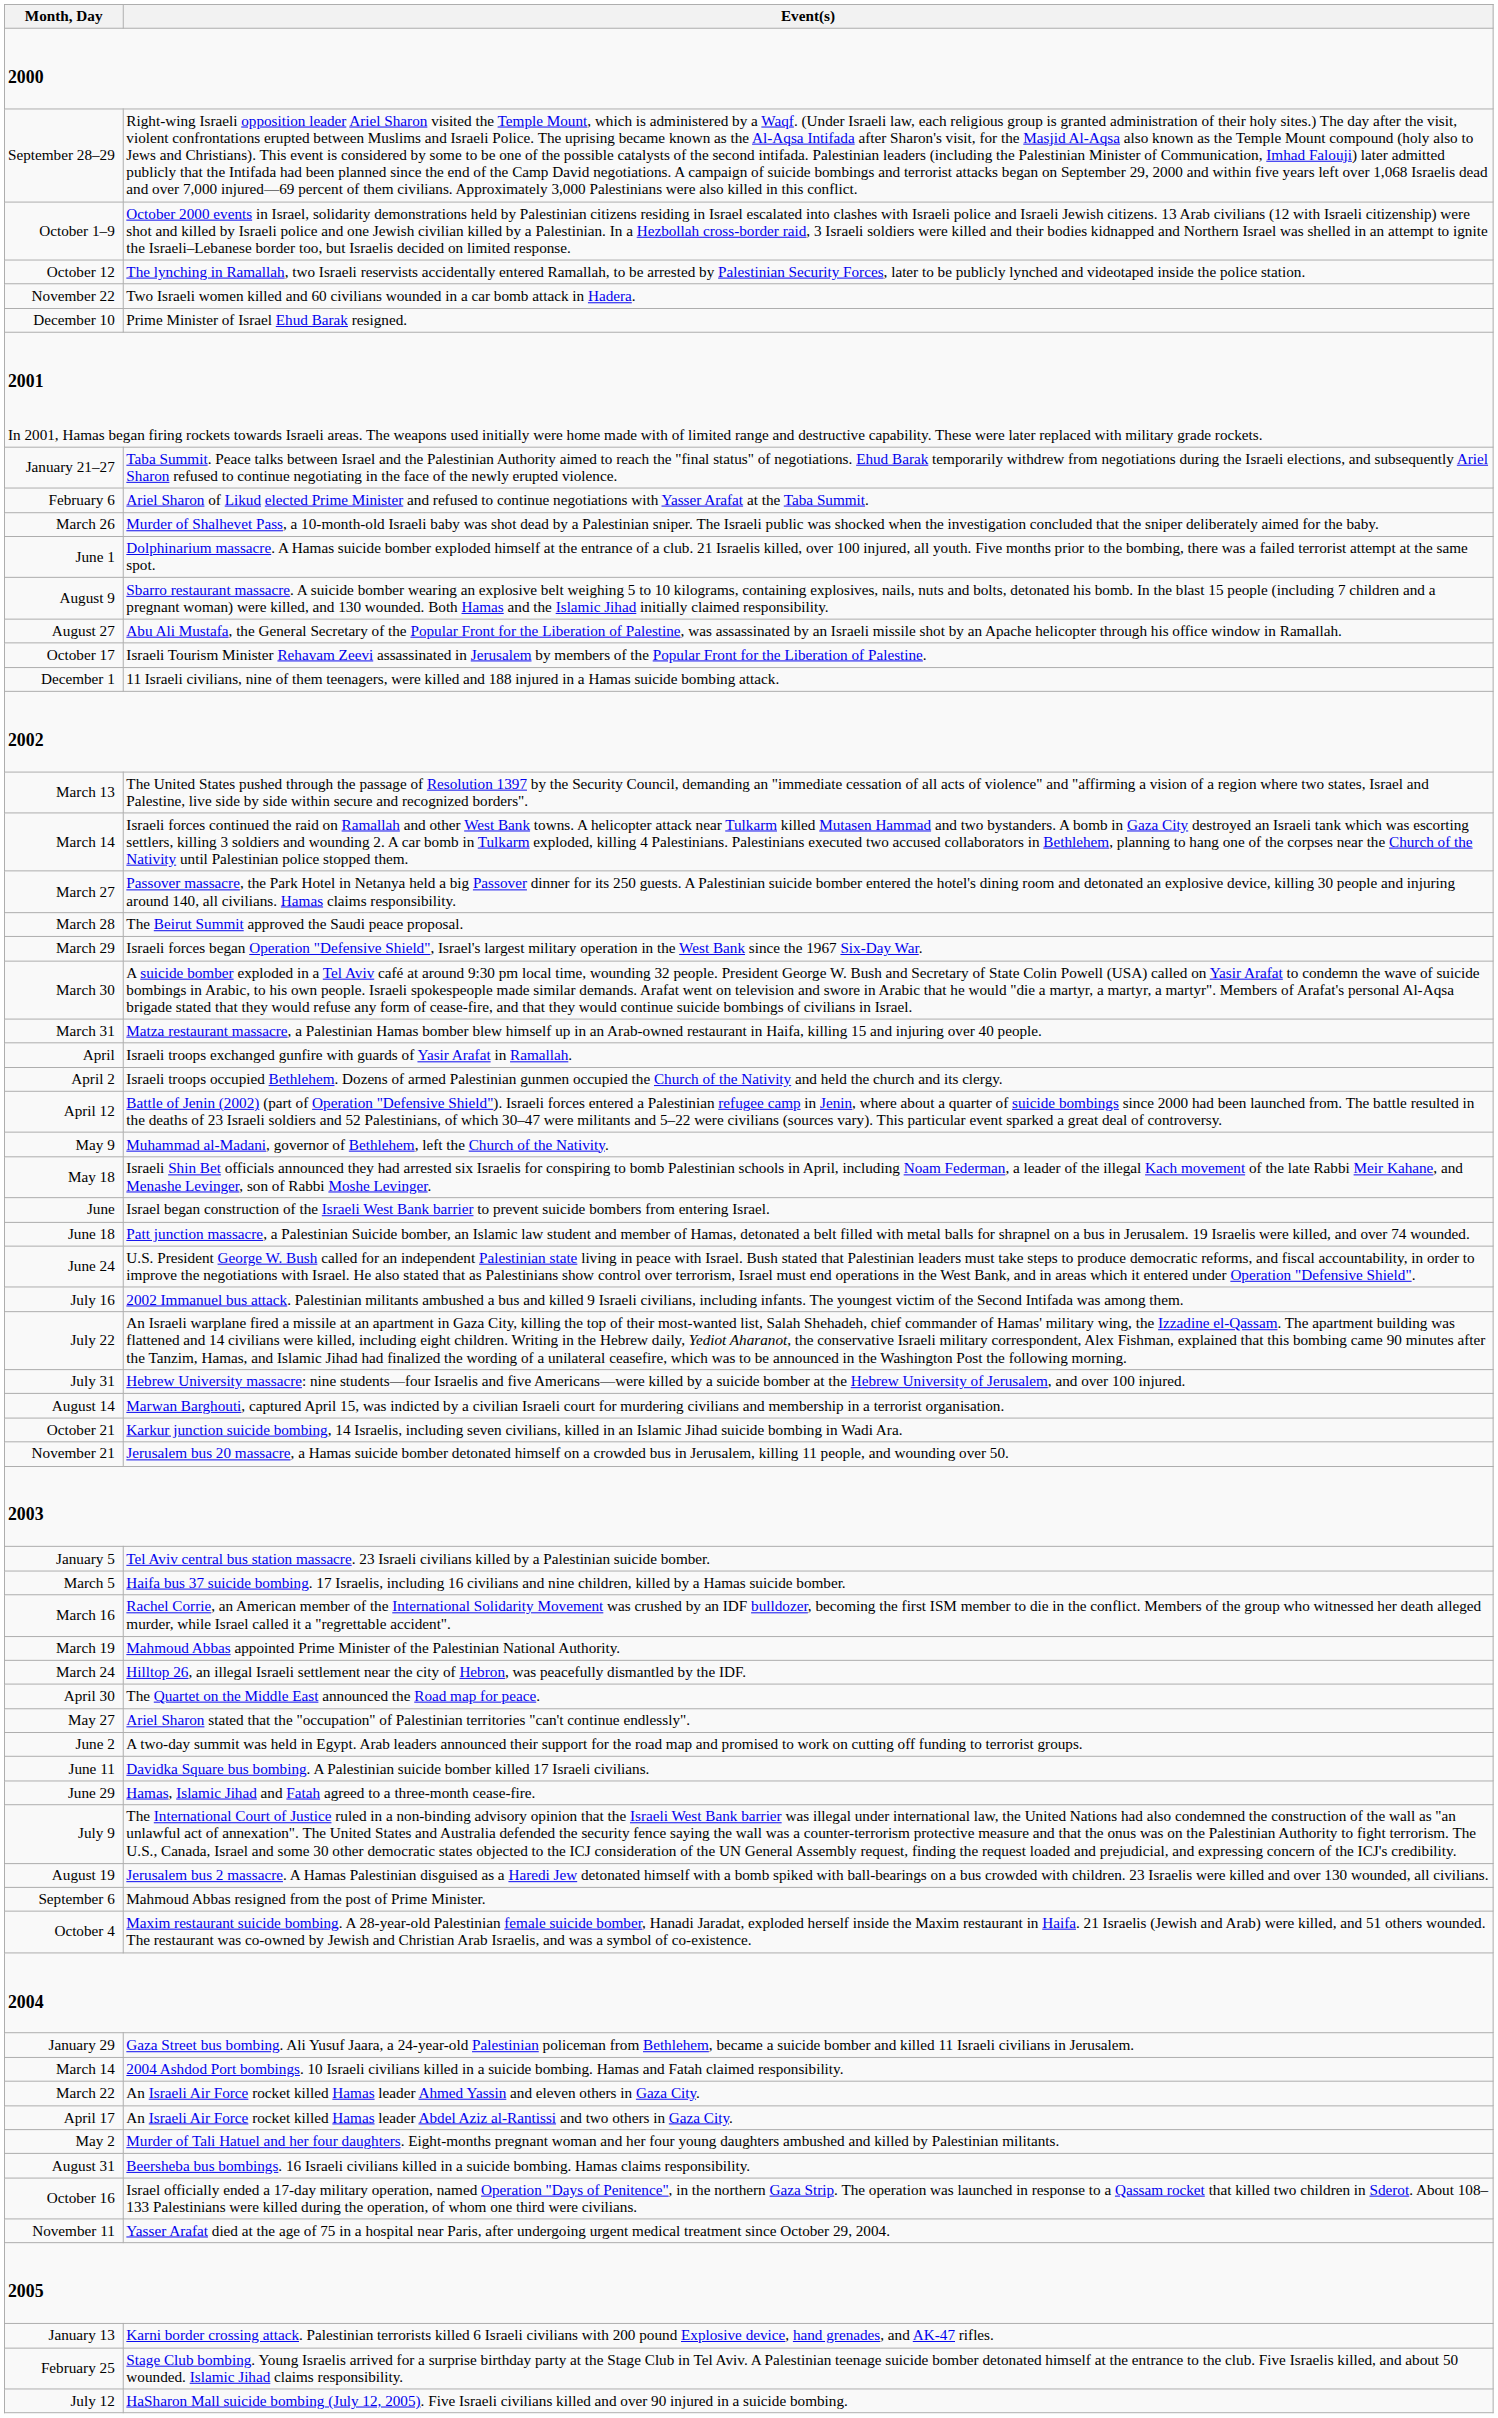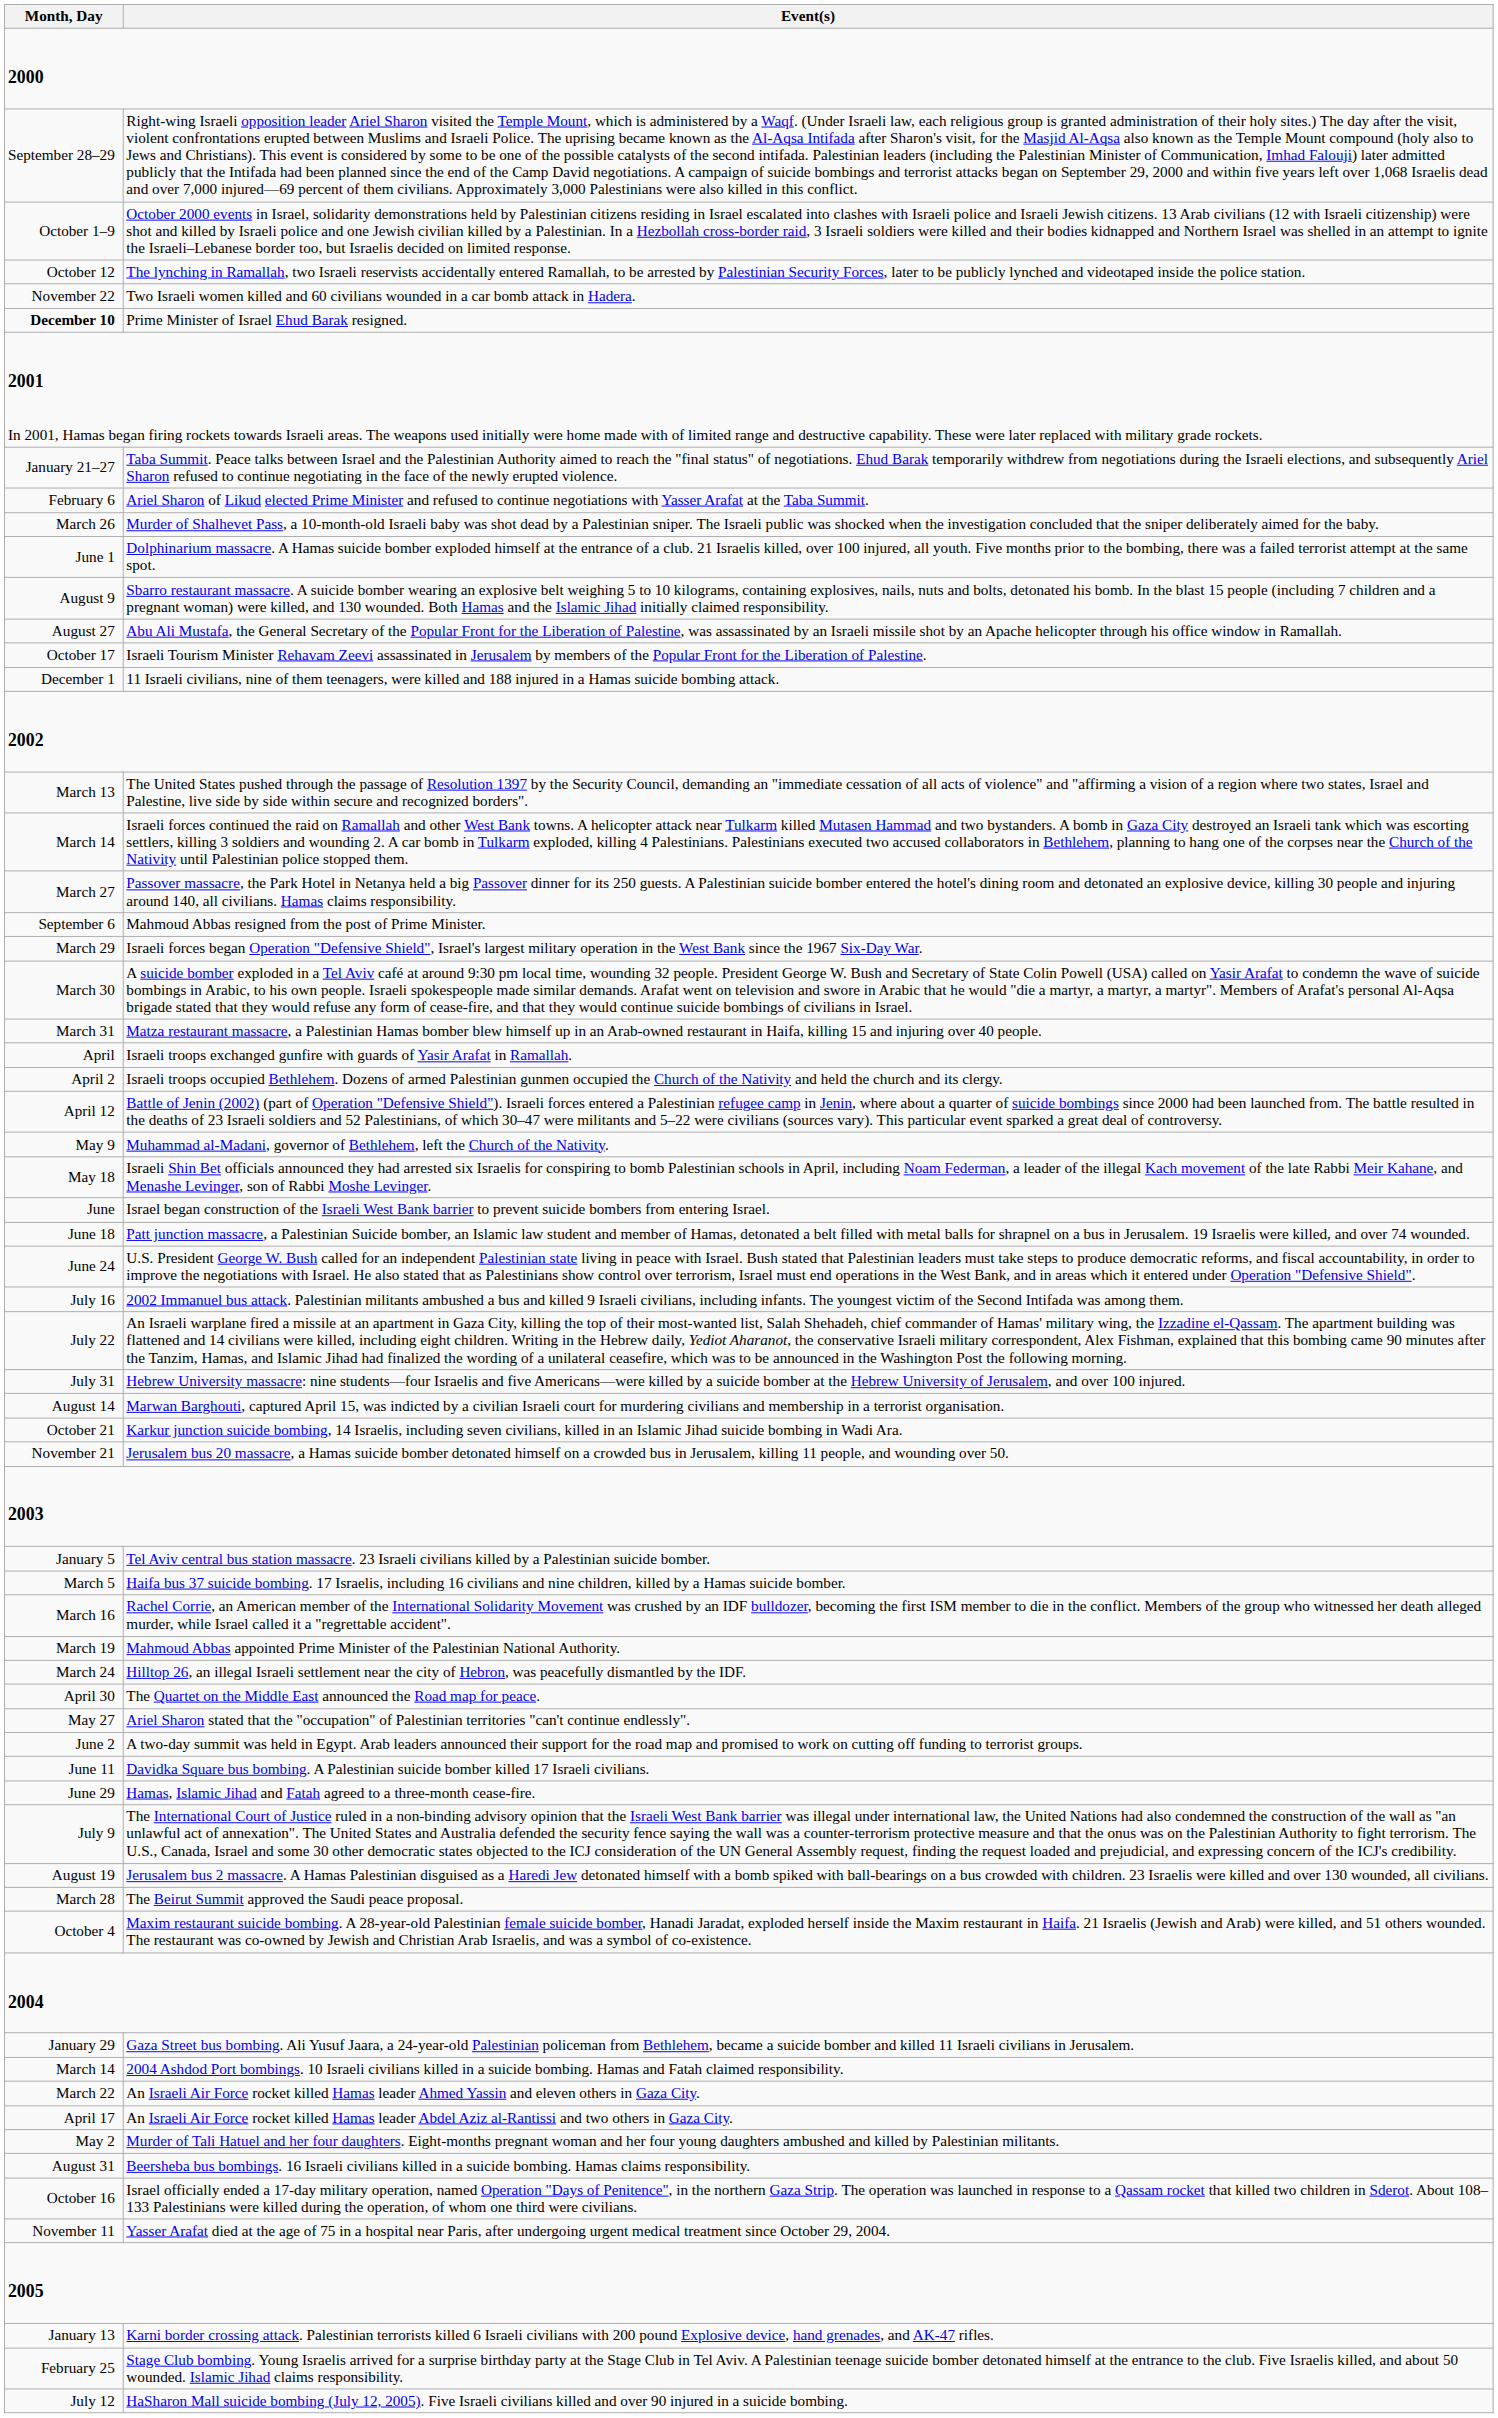(74, 320) normal -> (73, 320) bold
rows swapped: (295, 924) <-> (306, 1899)
